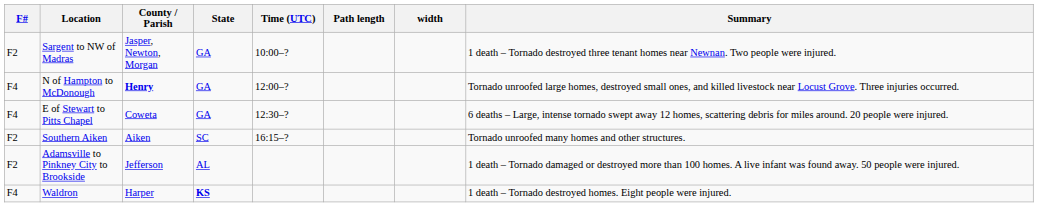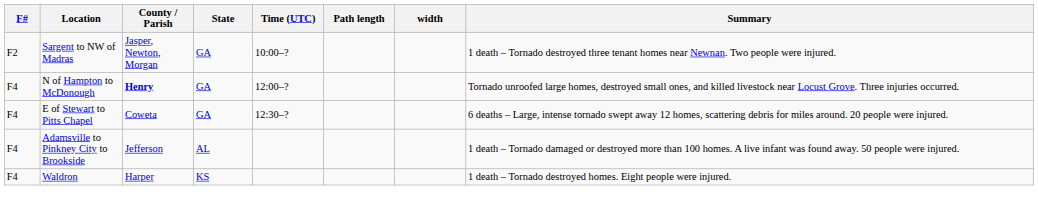- row: (75, 137)
(12, 165) F2 -> (12, 148) F4
(203, 193) bold -> (203, 177) normal
